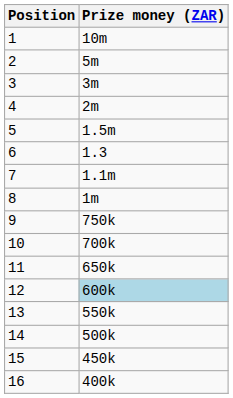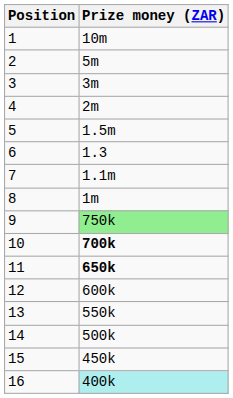(99, 222) no background -> (99, 222) lightgreen background
(99, 245) normal -> (99, 245) bold
(99, 268) normal -> (99, 268) bold
(99, 291) lightblue background -> (99, 291) no background
(99, 382) no background -> (99, 382) paleturquoise background
